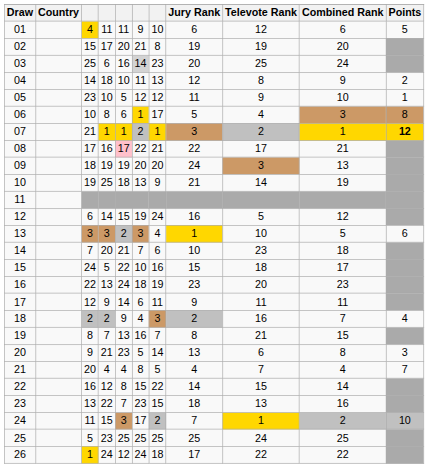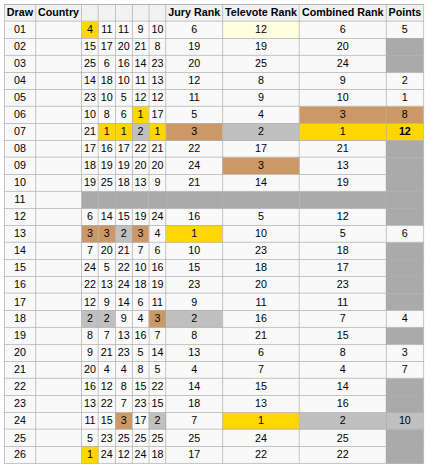(261, 30) no background -> (261, 30) lightyellow background
(141, 64) lightgrey background -> (141, 64) no background
(124, 149) pink background -> (124, 149) no background
